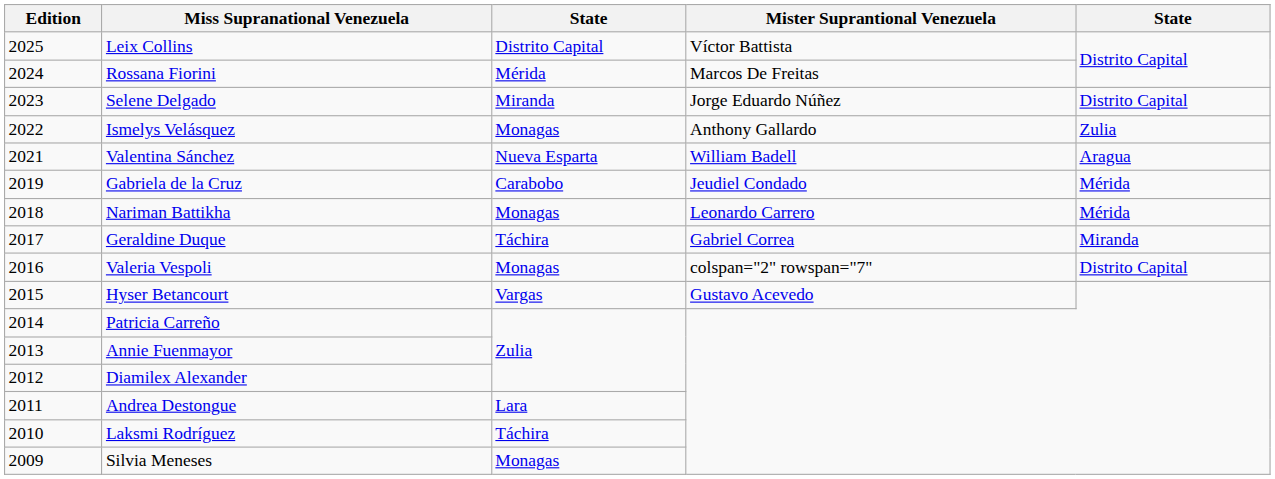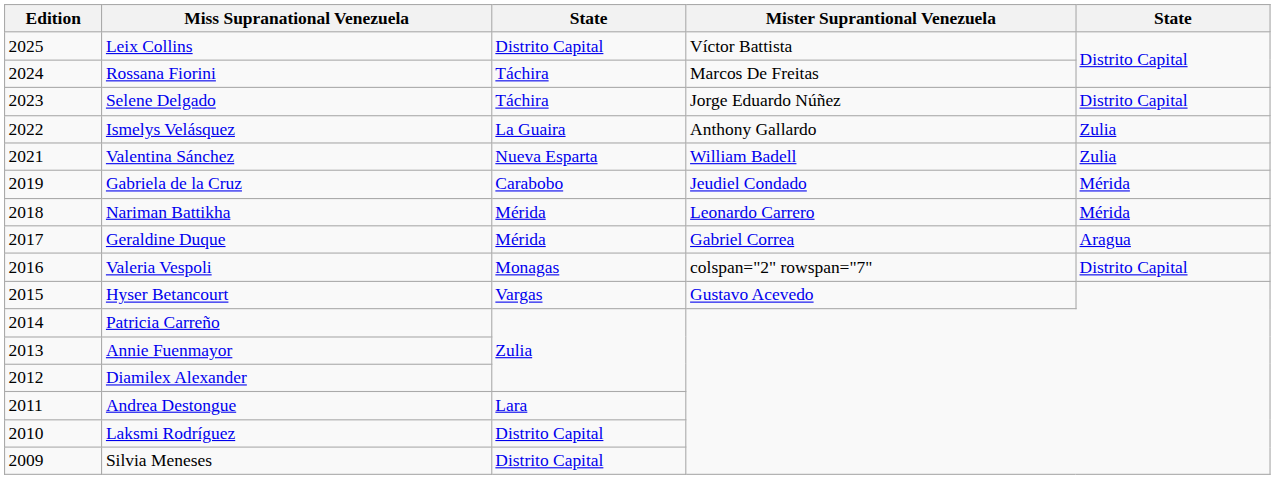(521, 73) Mérida -> (522, 73) Táchira
(525, 101) Miranda -> (522, 101) Táchira
(527, 128) Monagas -> (530, 128) La Guaira
(1105, 156) Aragua -> (1098, 156) Zulia
(527, 211) Monagas -> (521, 211) Mérida
(522, 239) Táchira -> (521, 239) Mérida
(1109, 239) Miranda -> (1105, 239) Aragua
(522, 433) Táchira -> (549, 433) Distrito Capital
(527, 460) Monagas -> (549, 460) Distrito Capital
